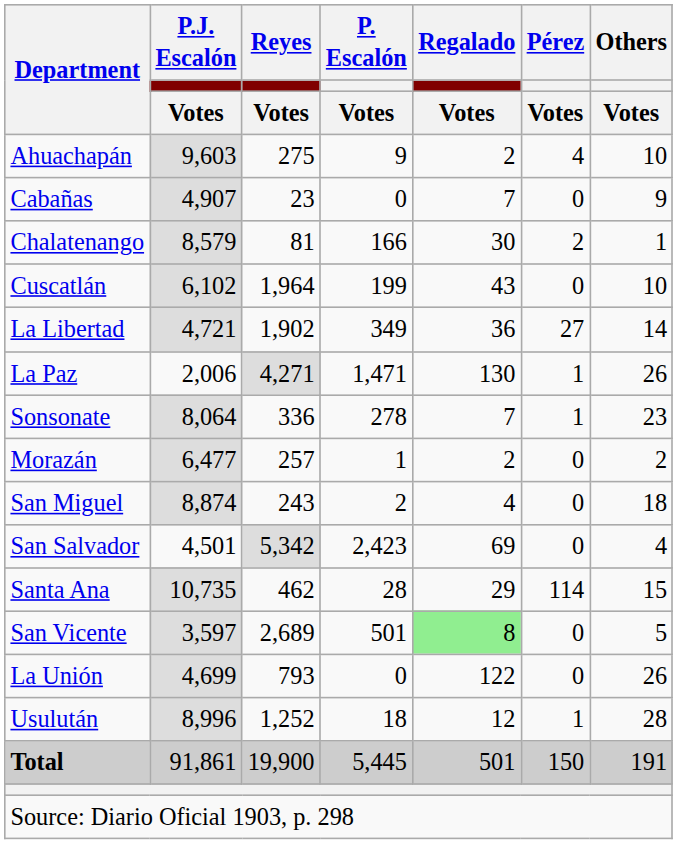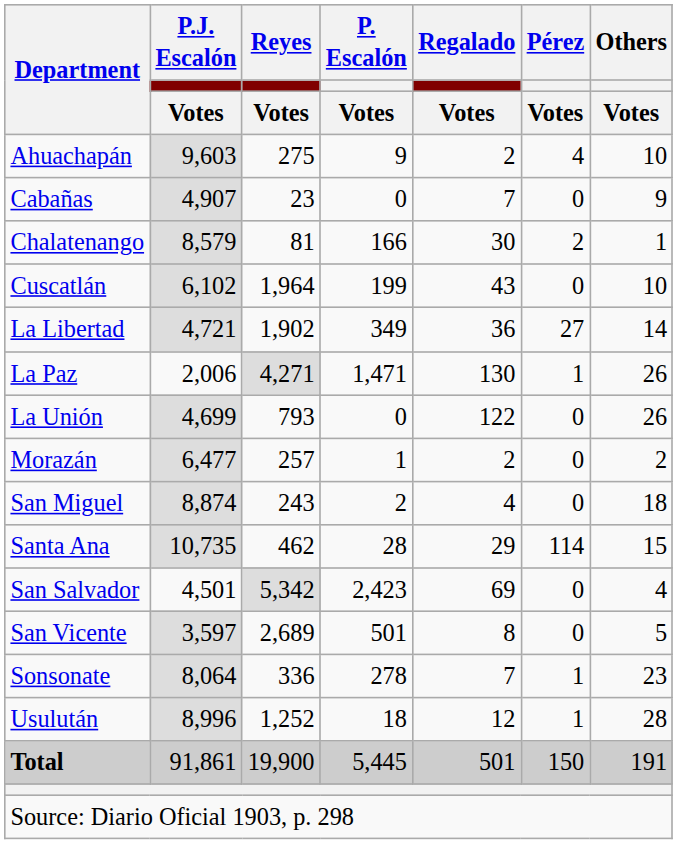rows swapped: (57, 675) <-> (60, 416)
rows swapped: (75, 545) <-> (60, 589)
(509, 632) lightgreen background -> (509, 632) no background
